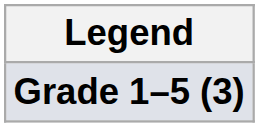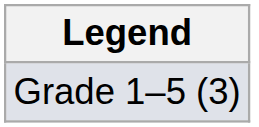(129, 91) bold -> (127, 91) normal
